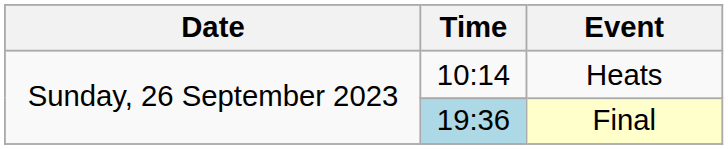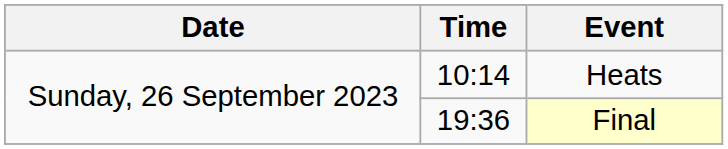(473, 120) lightblue background -> (473, 120) no background
